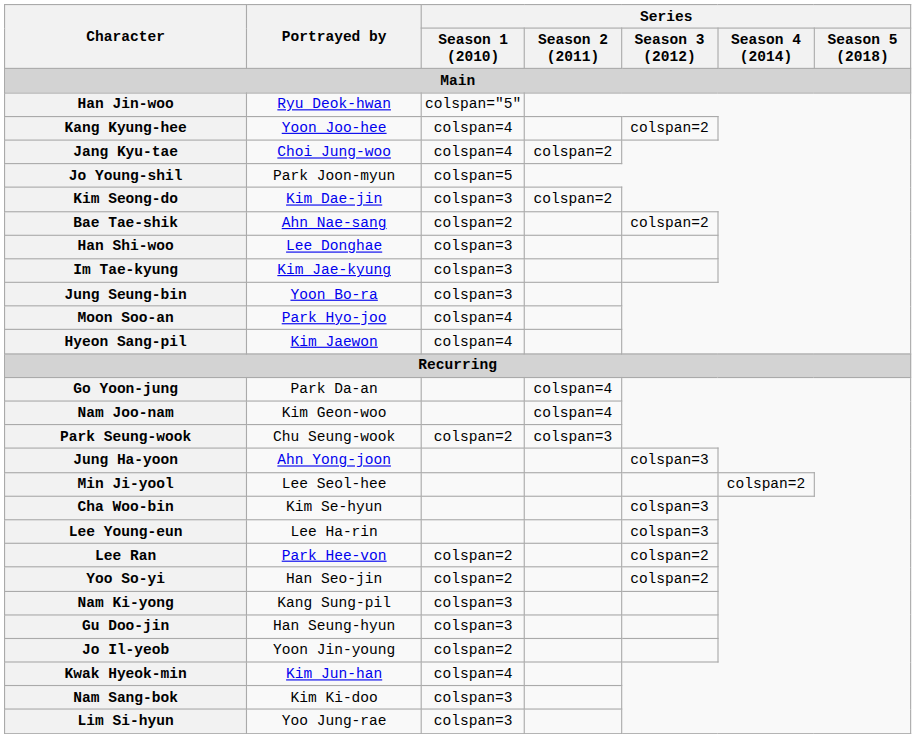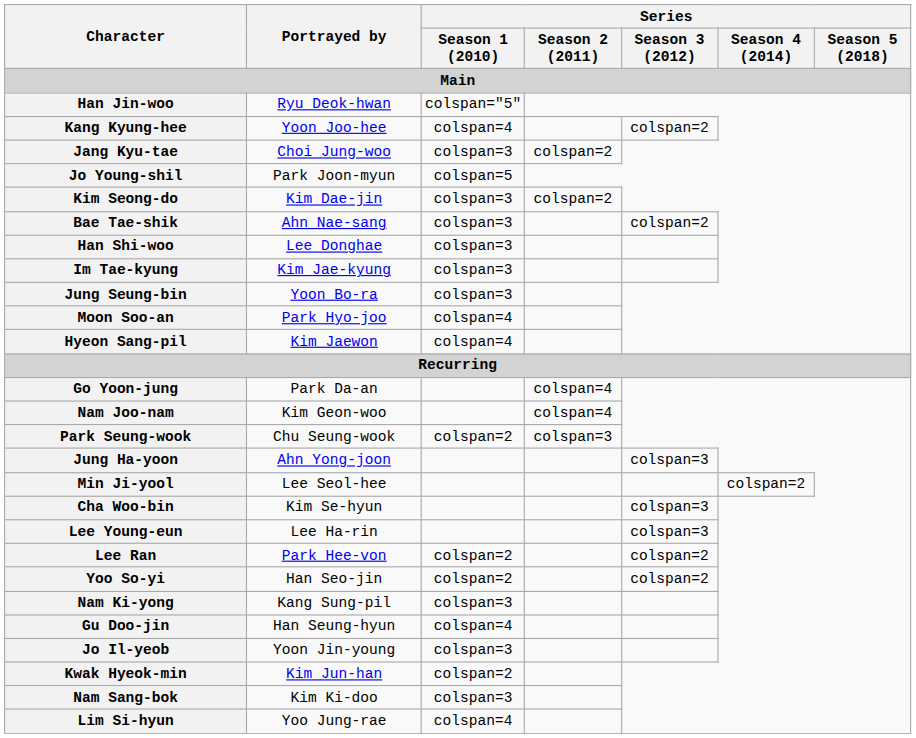(473, 152) colspan=4 -> (473, 152) colspan=3
(473, 223) colspan=2 -> (473, 223) colspan=3
(473, 626) colspan=3 -> (473, 626) colspan=4
(473, 650) colspan=2 -> (473, 650) colspan=3
(473, 674) colspan=4 -> (473, 674) colspan=2
(473, 721) colspan=3 -> (473, 721) colspan=4
